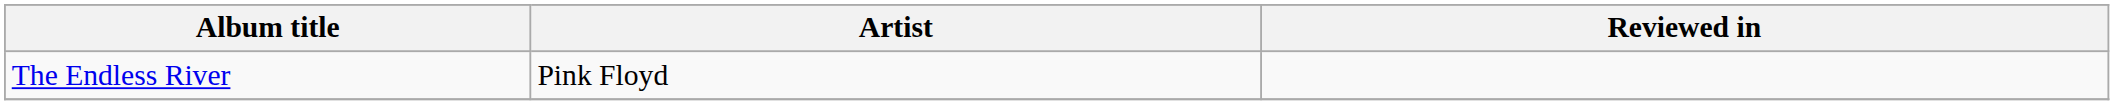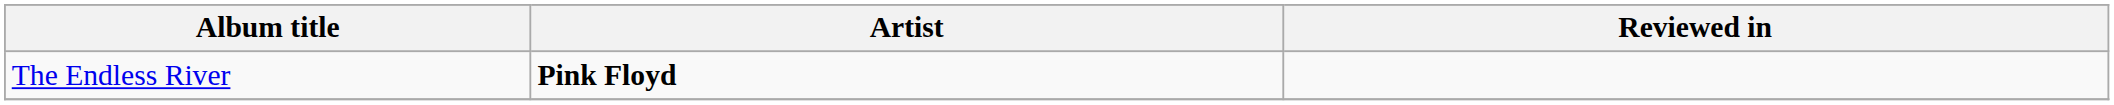(603, 74) normal -> (607, 74) bold
